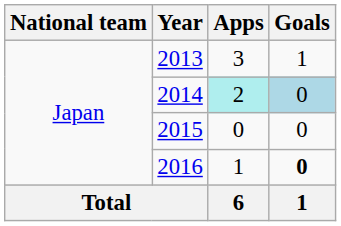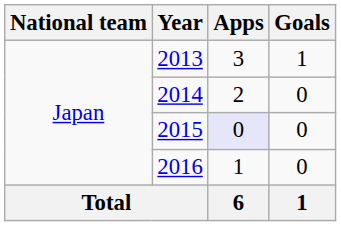(239, 94) paleturquoise background -> (239, 94) no background
(302, 94) lightblue background -> (302, 94) no background
(239, 130) no background -> (239, 130) lavender background
(302, 166) bold -> (302, 166) normal
